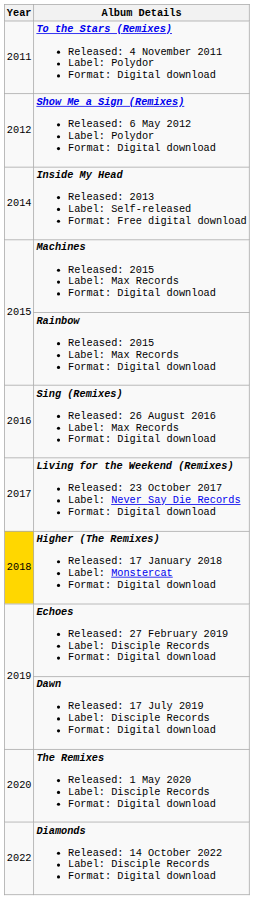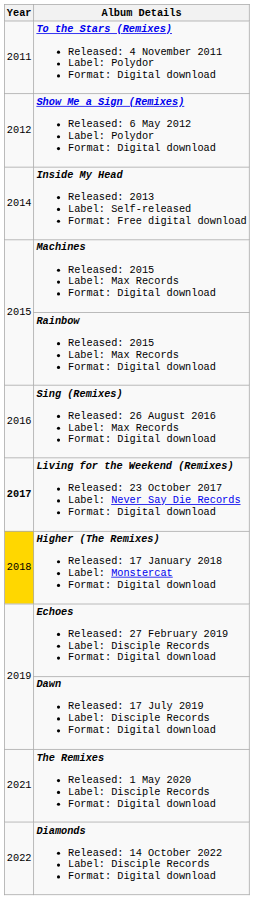(19, 495) normal -> (19, 495) bold
(19, 786) 2020 -> (19, 786) 2021
